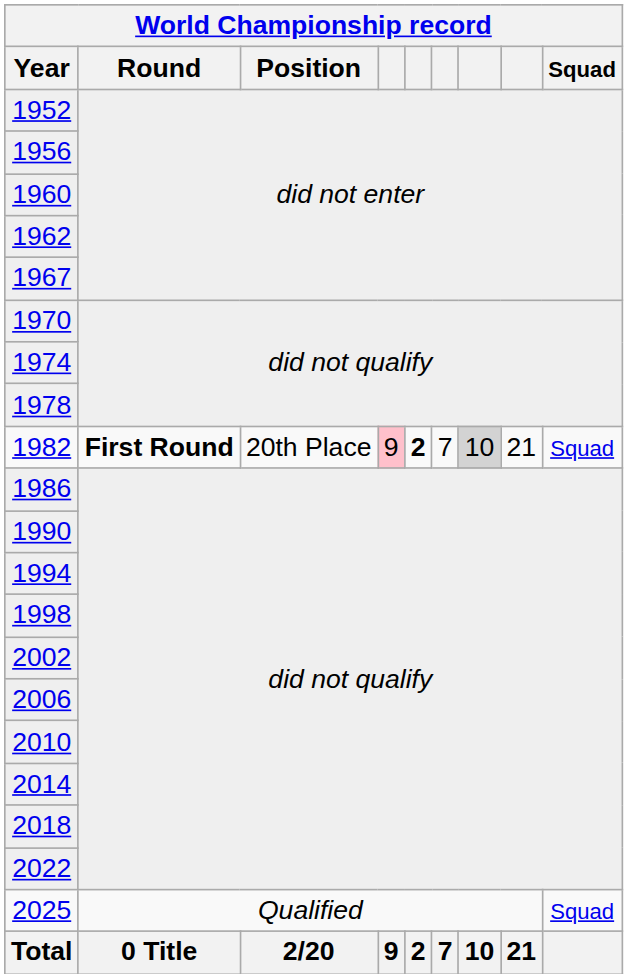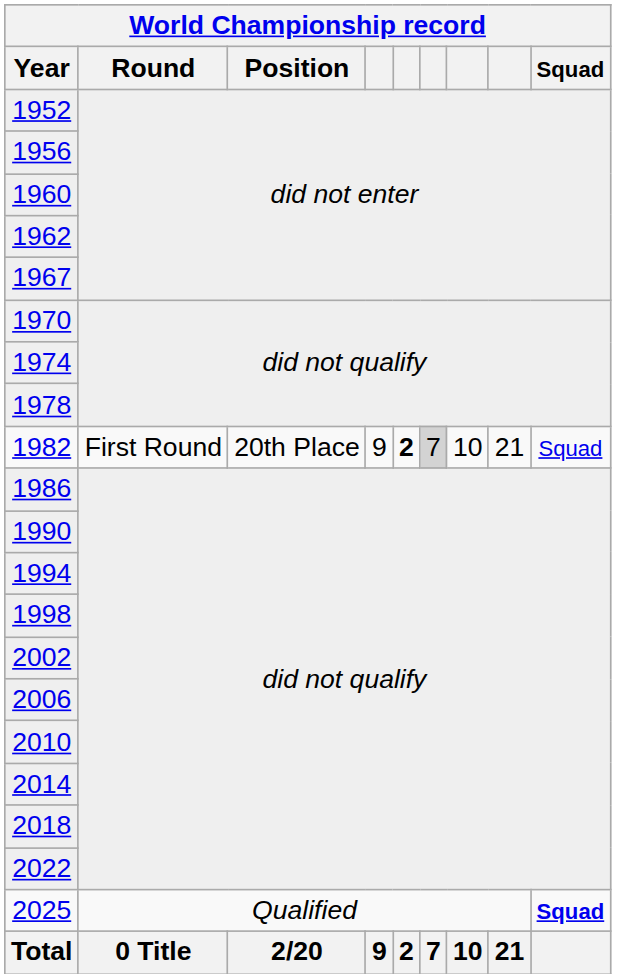(159, 446) bold -> (153, 446) normal
(391, 446) pink background -> (379, 446) no background
(445, 446) no background -> (433, 446) lightgrey background
(480, 446) lightgrey background -> (468, 446) no background
(582, 911) normal -> (570, 910) bold
